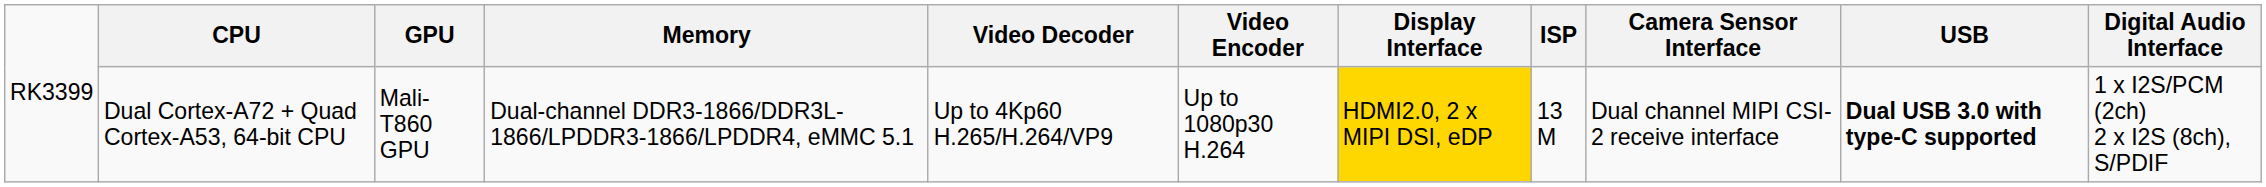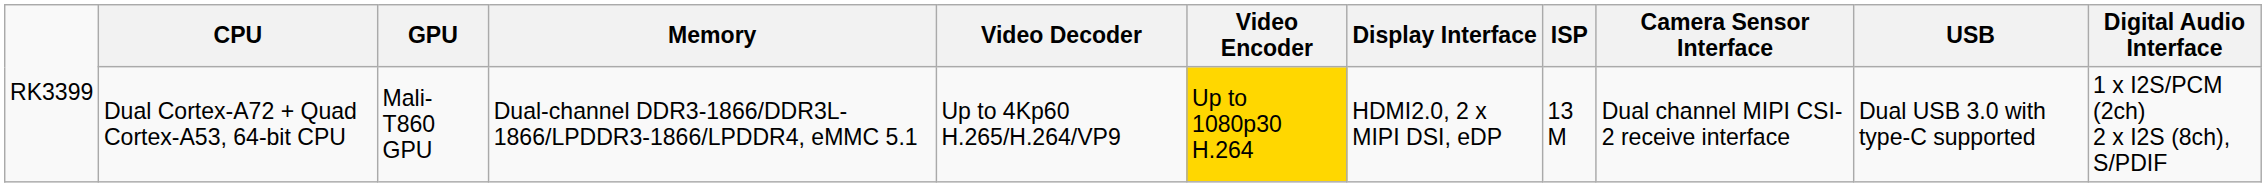(1228, 124) no background -> (1237, 124) gold background
(1418, 124) gold background -> (1427, 124) no background
(1944, 124) bold -> (1952, 124) normal
